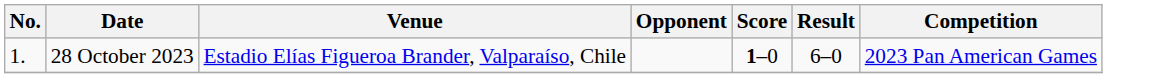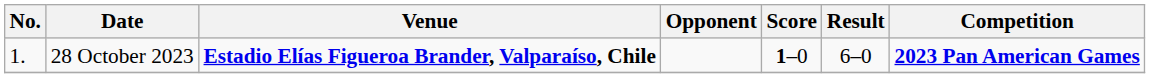(415, 55) normal -> (430, 55) bold
(981, 55) normal -> (1017, 55) bold
